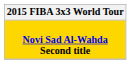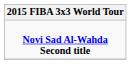(65, 45) gold background -> (65, 45) no background
